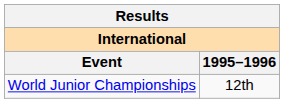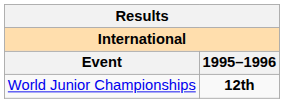(239, 86) normal -> (239, 86) bold
